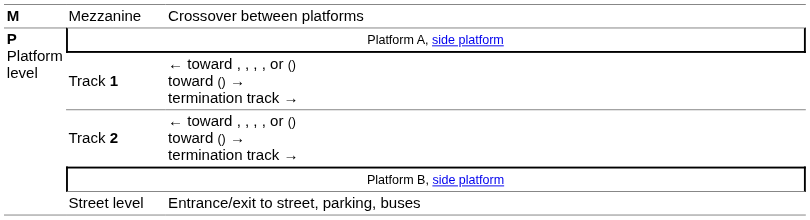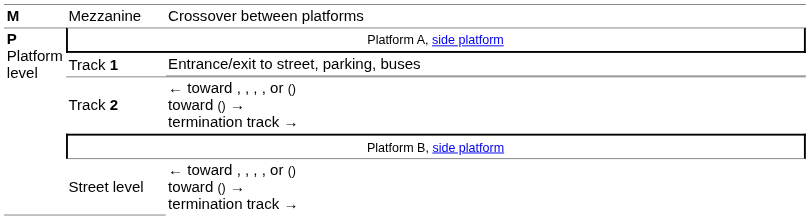(233, 81) ← toward , , , , or () toward () → termination track → -> (294, 64) Entrance/exit to street, parking, buses
(294, 203) Entrance/exit to street, parking, buses -> (233, 187) ← toward , , , , or () toward () → termination track →
